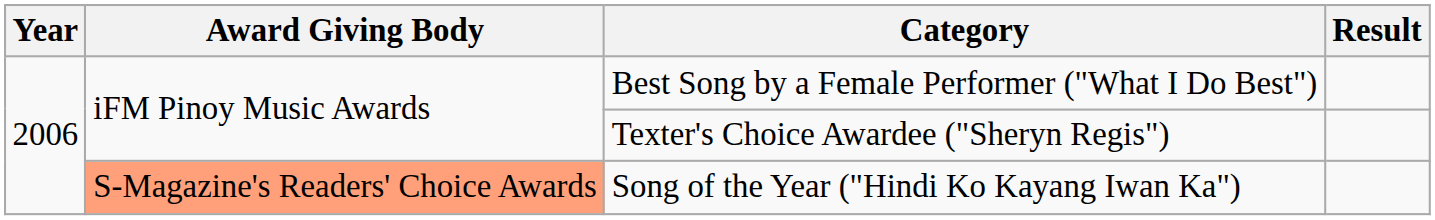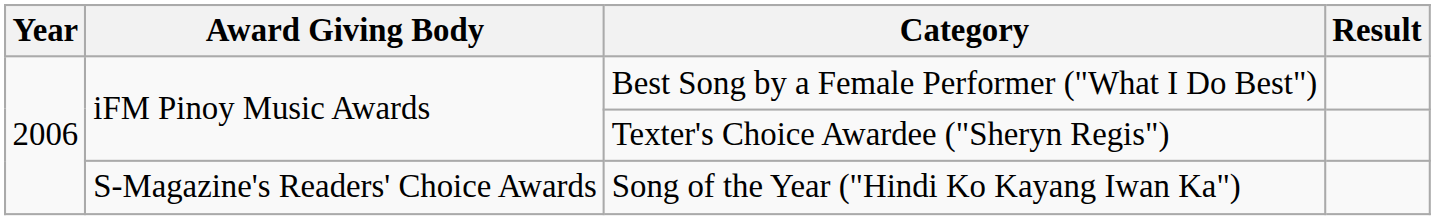(345, 186) lightsalmon background -> (345, 186) no background
